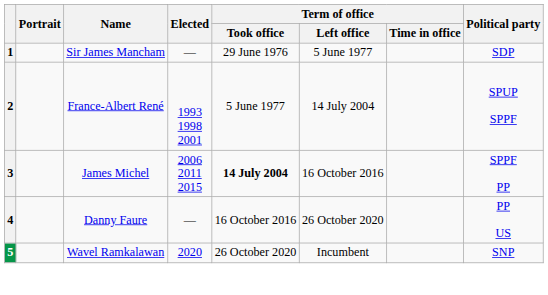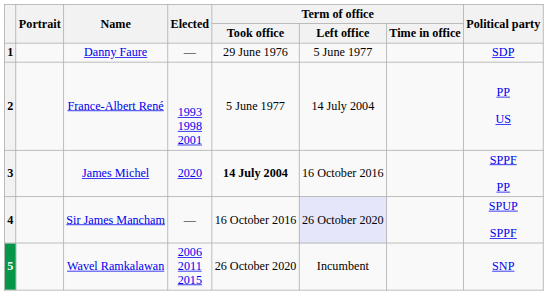(116, 52) Sir James Mancham -> (116, 52) Danny Faure
(503, 106) SPUP SPPF -> (503, 106) PP US
(190, 173) 2006 2011 2015 -> (190, 173) 2020
(116, 220) Danny Faure -> (116, 220) Sir James Mancham
(343, 220) no background -> (343, 220) lavender background
(503, 220) PP US -> (503, 220) SPUP SPPF
(190, 252) 2020 -> (190, 266) 2006 2011 2015
